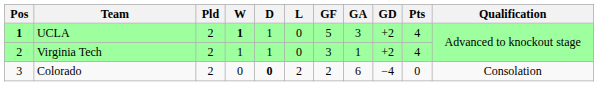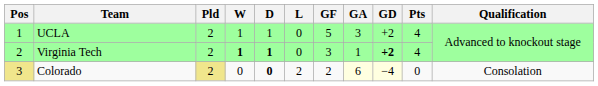(19, 33) bold -> (19, 33) normal
(240, 33) bold -> (240, 33) normal
(240, 52) normal -> (240, 52) bold
(269, 52) normal -> (269, 52) bold
(388, 52) normal -> (388, 52) bold
(19, 71) no background -> (19, 71) khaki background
(210, 71) no background -> (210, 71) khaki background
(358, 71) no background -> (358, 71) lightyellow background
(388, 71) no background -> (388, 71) lightyellow background
